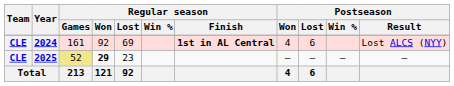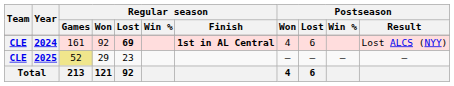(128, 43) normal -> (128, 43) bold
(103, 58) bold -> (103, 58) normal
